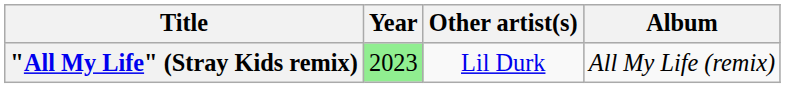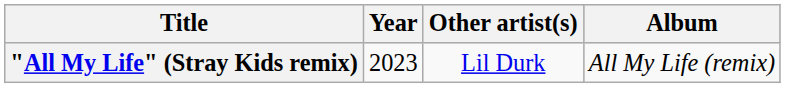(393, 62) lightgreen background -> (393, 62) no background
